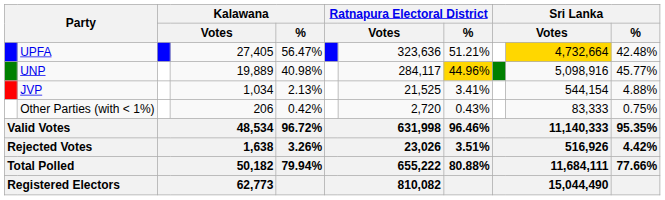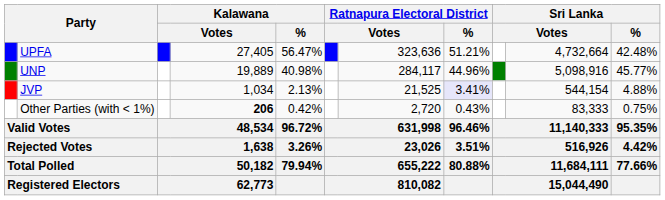(582, 52) gold background -> (582, 52) no background
(469, 71) gold background -> (469, 71) no background
(473, 90) no background -> (473, 90) lavender background
(263, 109) normal -> (263, 109) bold
